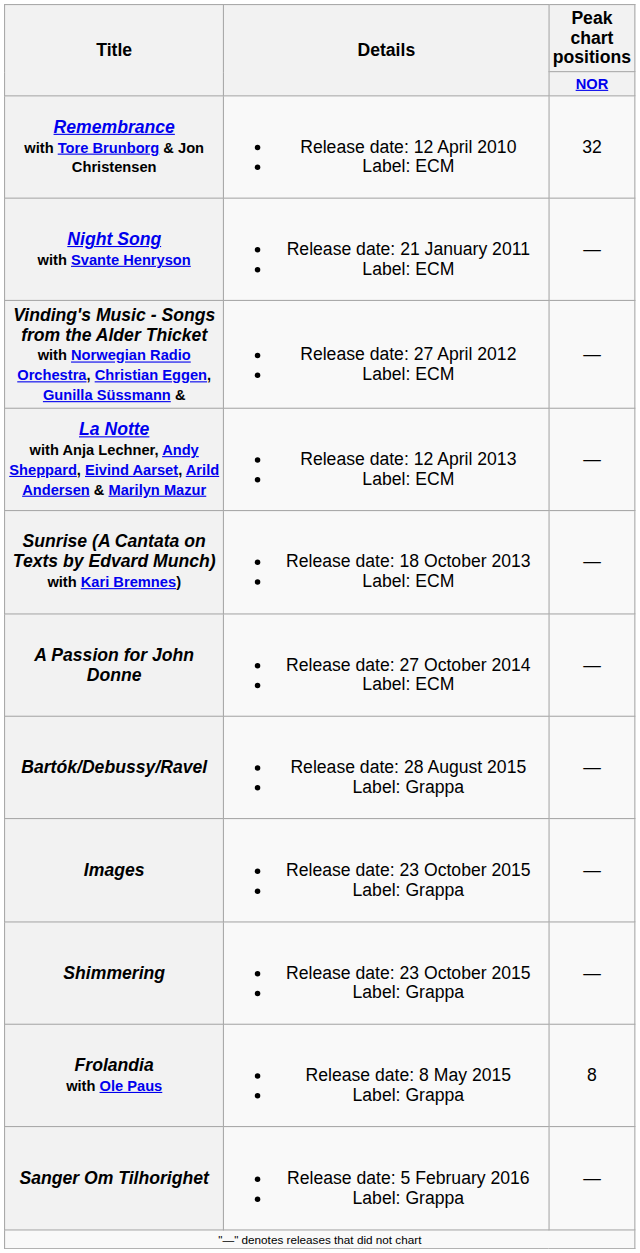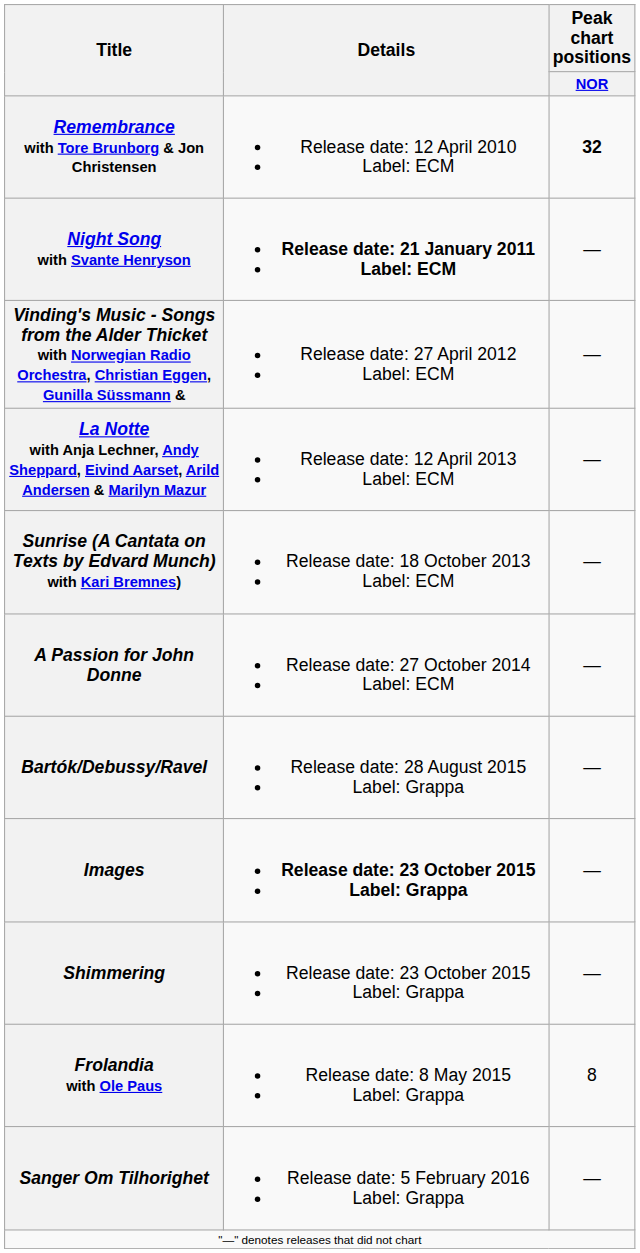(592, 146) normal -> (592, 146) bold
(386, 259) normal -> (386, 259) bold
(386, 880) normal -> (386, 880) bold
